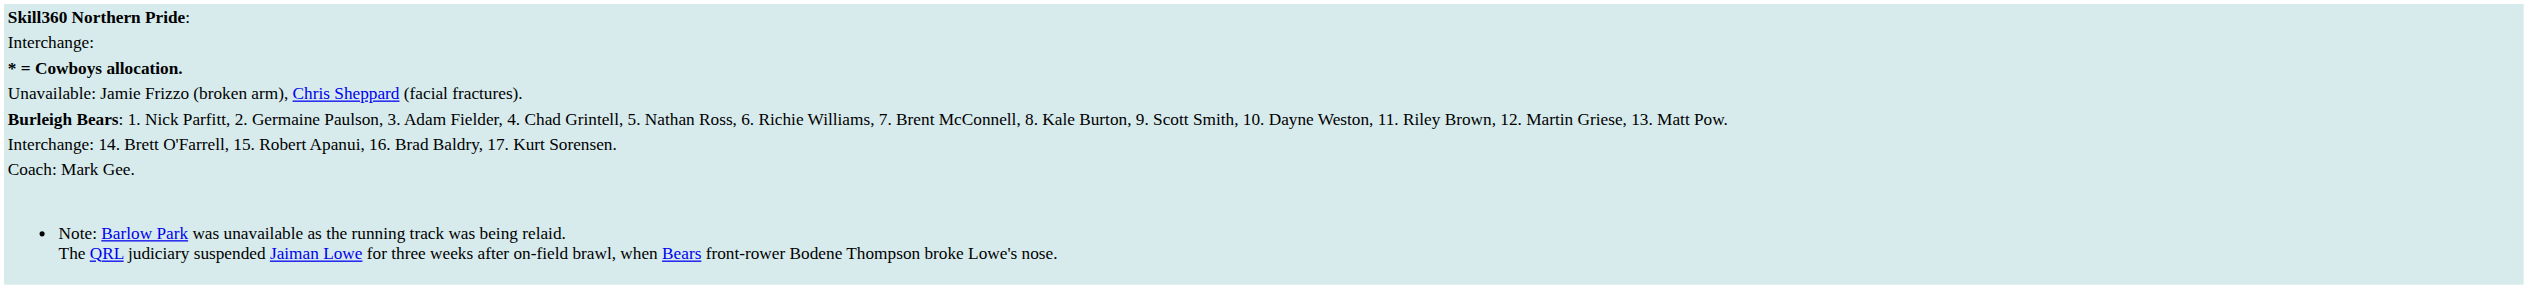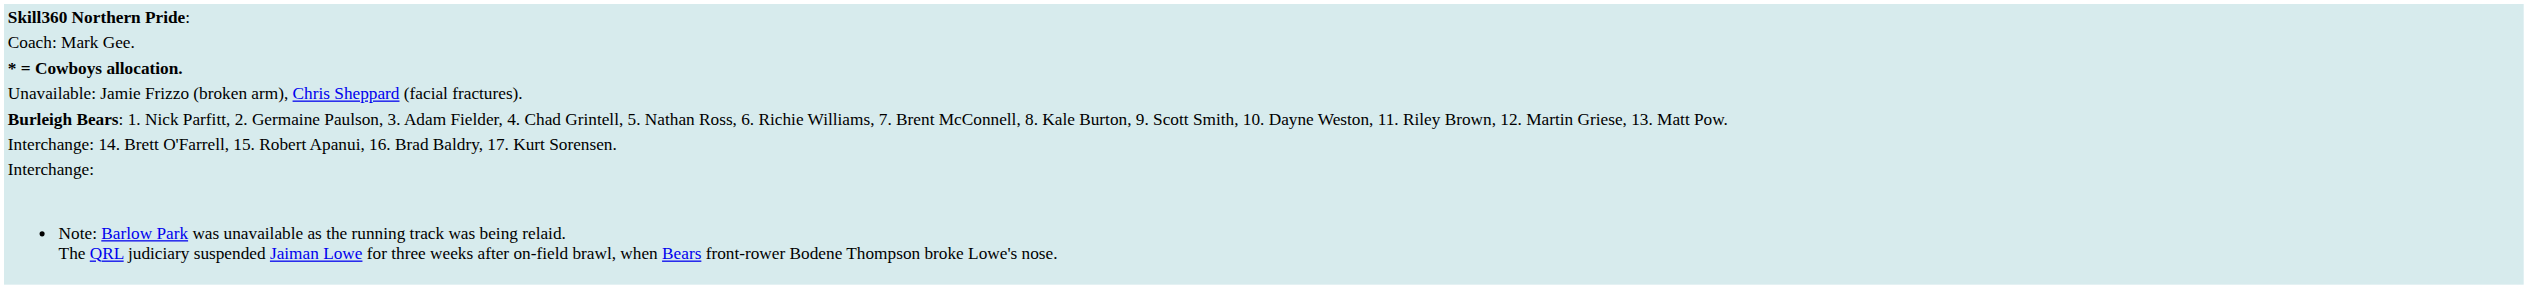(51, 43) Interchange: -> (71, 43) Coach: Mark Gee.
(71, 170) Coach: Mark Gee. -> (51, 170) Interchange:
